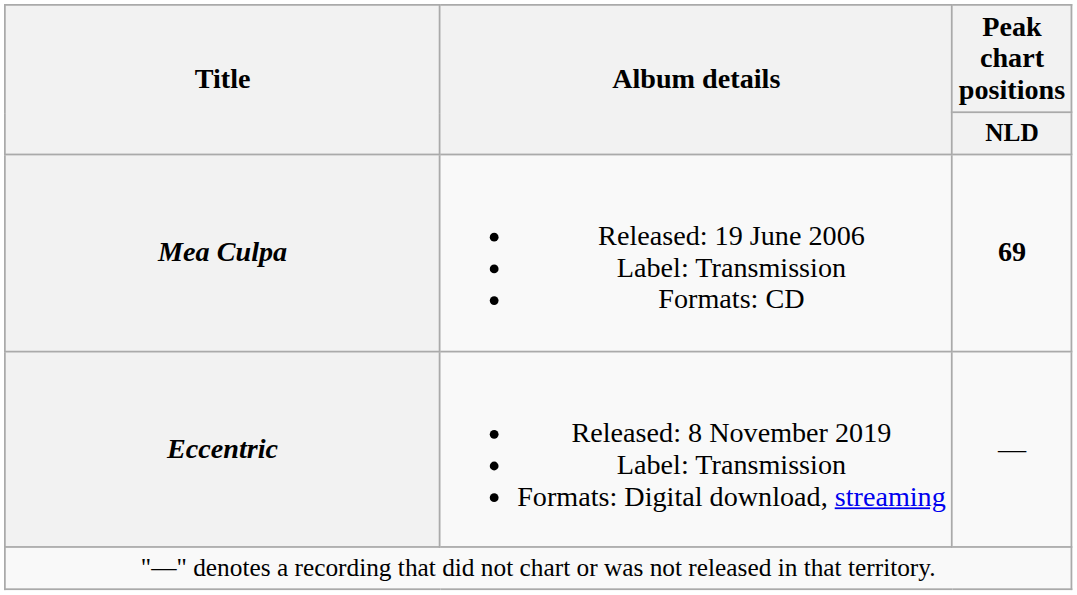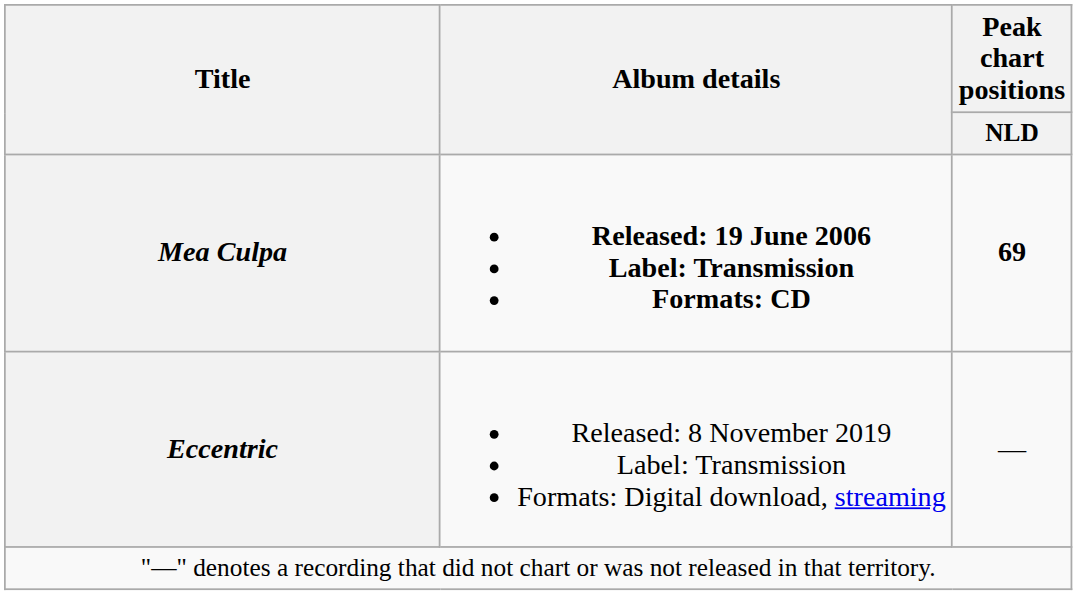(696, 269) normal -> (696, 269) bold
